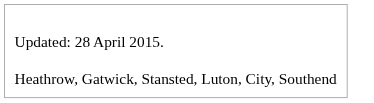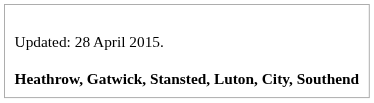(176, 78) normal -> (187, 78) bold
